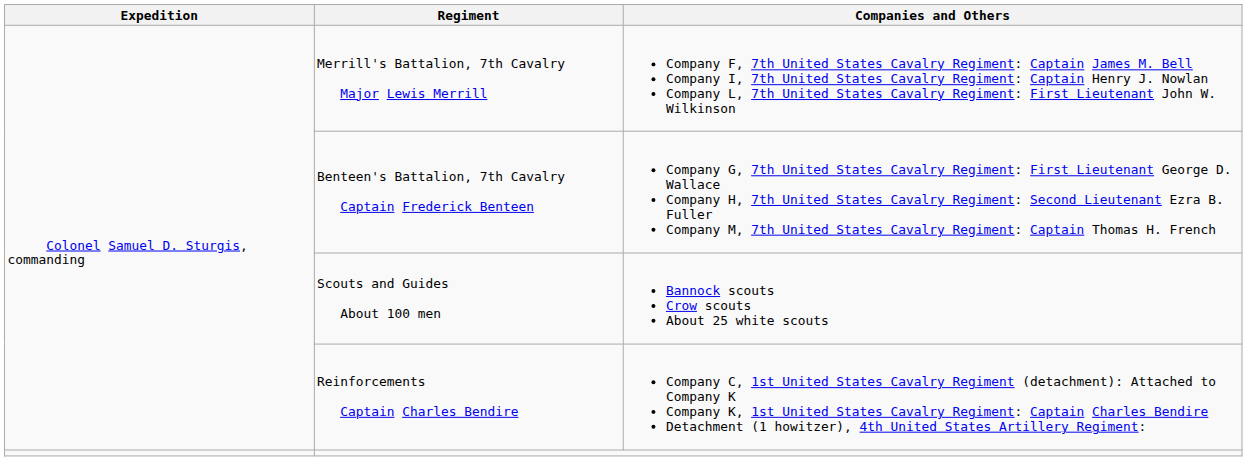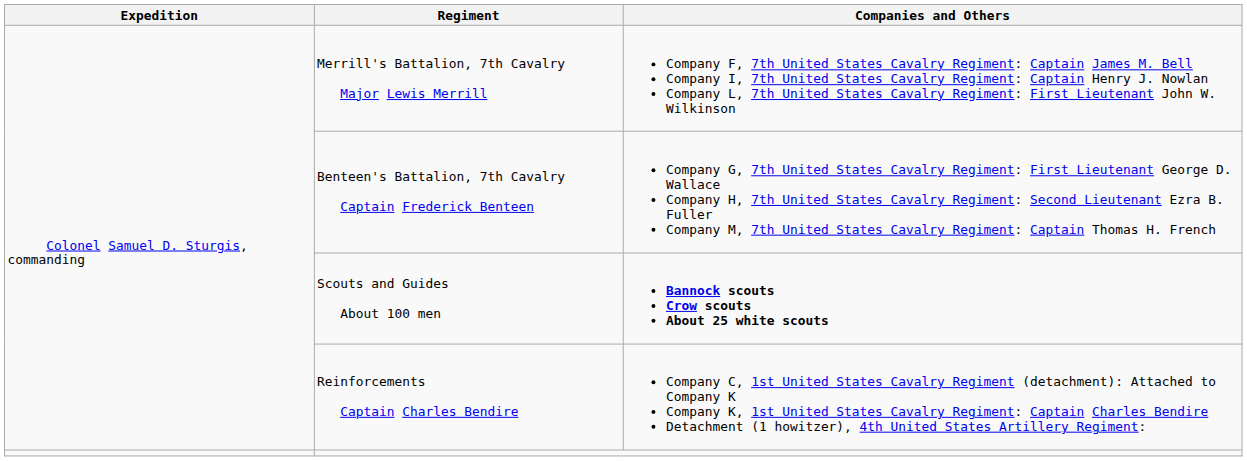(933, 306) normal -> (933, 306) bold
